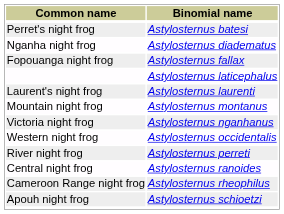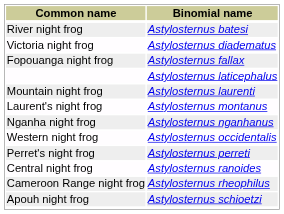(51, 30) Perret's night frog -> (45, 30) River night frog
(51, 45) Nganha night frog -> (50, 45) Victoria night frog
(55, 91) Laurent's night frog -> (55, 91) Mountain night frog
(55, 107) Mountain night frog -> (55, 107) Laurent's night frog
(50, 122) Victoria night frog -> (51, 122) Nganha night frog
(45, 153) River night frog -> (51, 153) Perret's night frog
